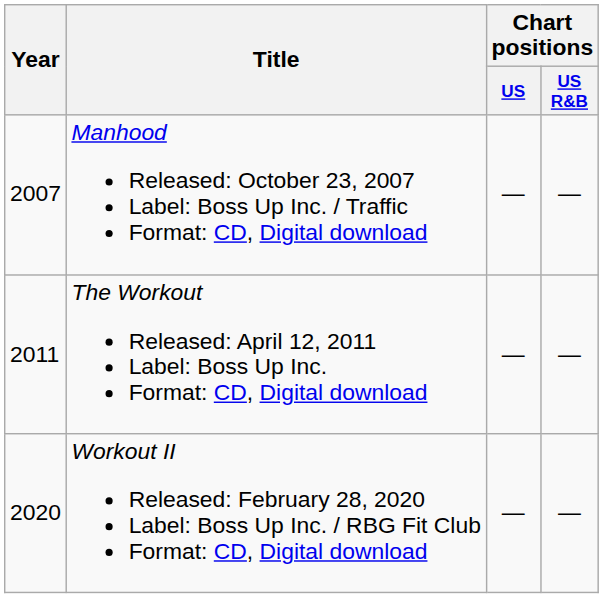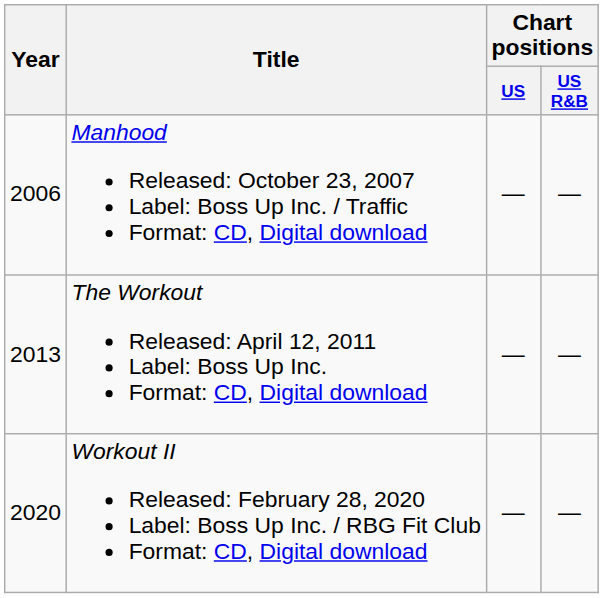(35, 194) 2007 -> (35, 194) 2006
(35, 353) 2011 -> (35, 353) 2013
